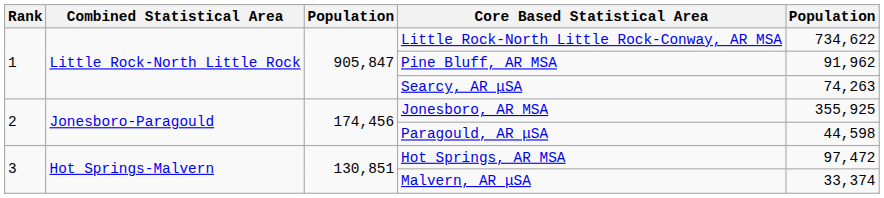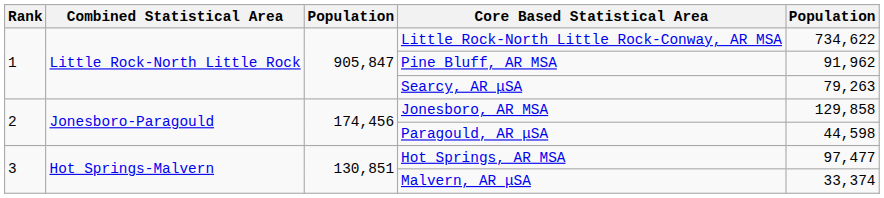(849, 87) 74,263 -> (849, 87) 79,263
(845, 110) 355,925 -> (845, 110) 129,858
(849, 157) 97,472 -> (849, 157) 97,477
